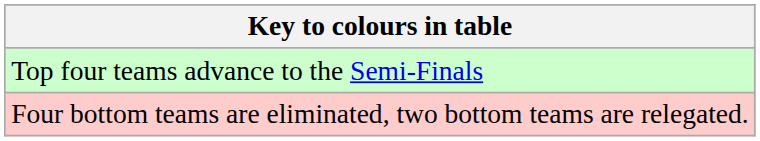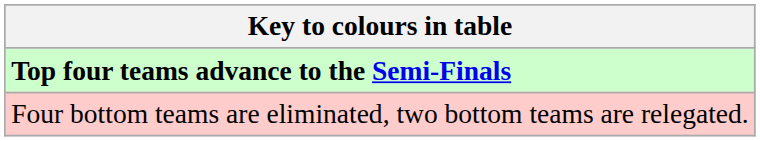(247, 69) normal -> (261, 69) bold
